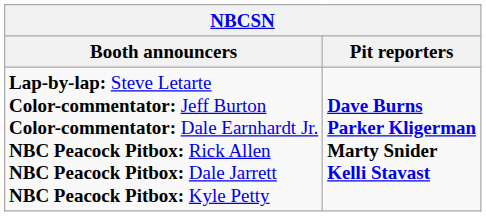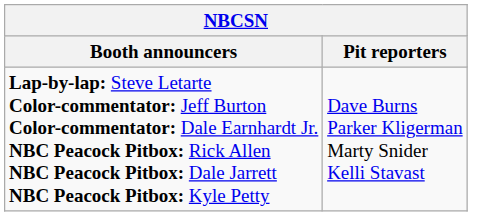(402, 139) bold -> (395, 139) normal
